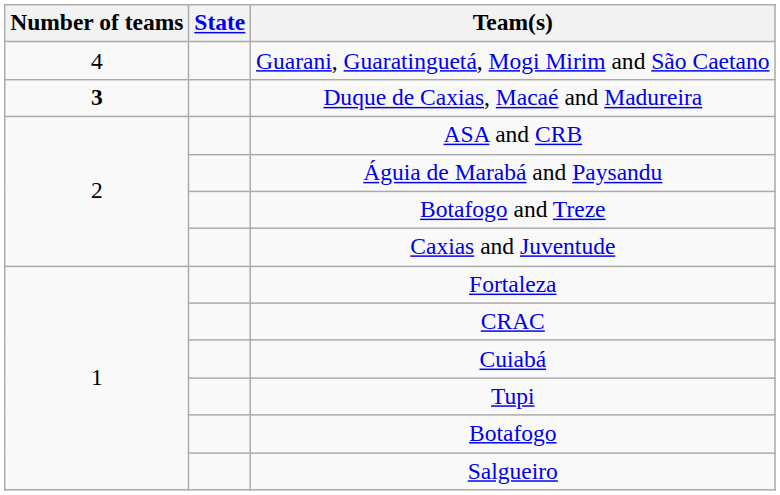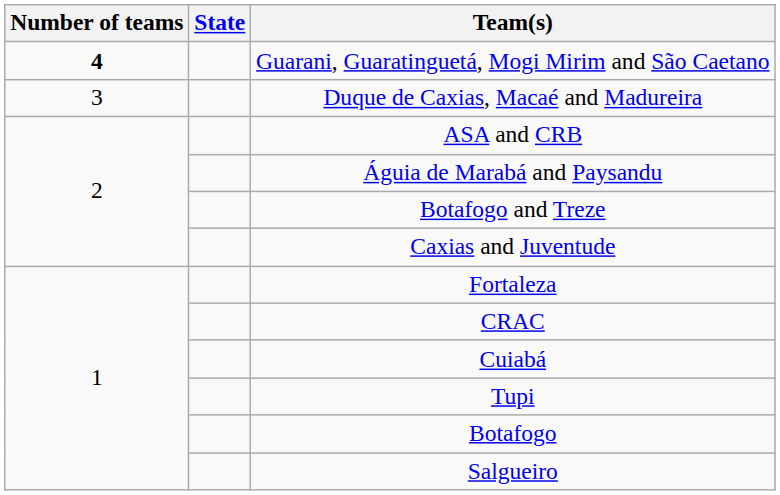(97, 60) normal -> (97, 60) bold
(97, 97) bold -> (97, 97) normal
